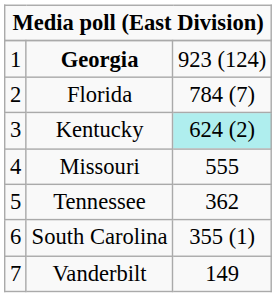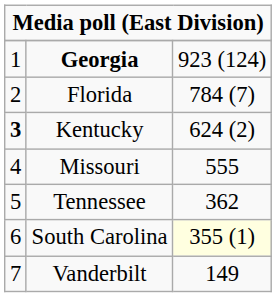(16, 130) normal -> (16, 130) bold
(222, 130) paleturquoise background -> (222, 130) no background
(222, 237) no background -> (222, 237) lightyellow background
